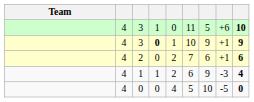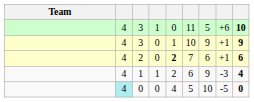(157, 43) bold -> (157, 43) normal
(174, 58) normal -> (174, 58) bold
(124, 89) no background -> (124, 89) paleturquoise background
